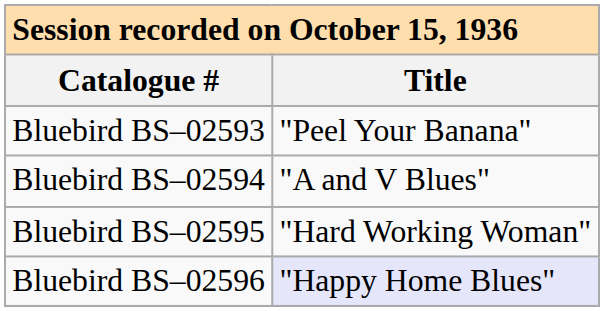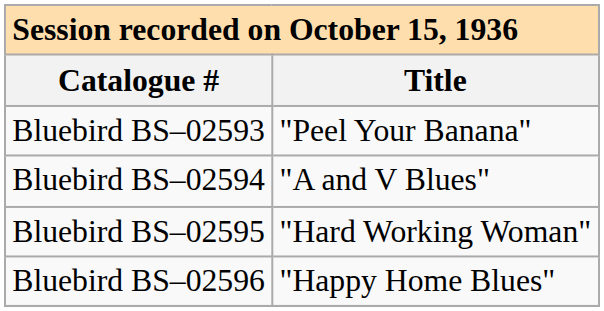(417, 280) lavender background -> (417, 280) no background
